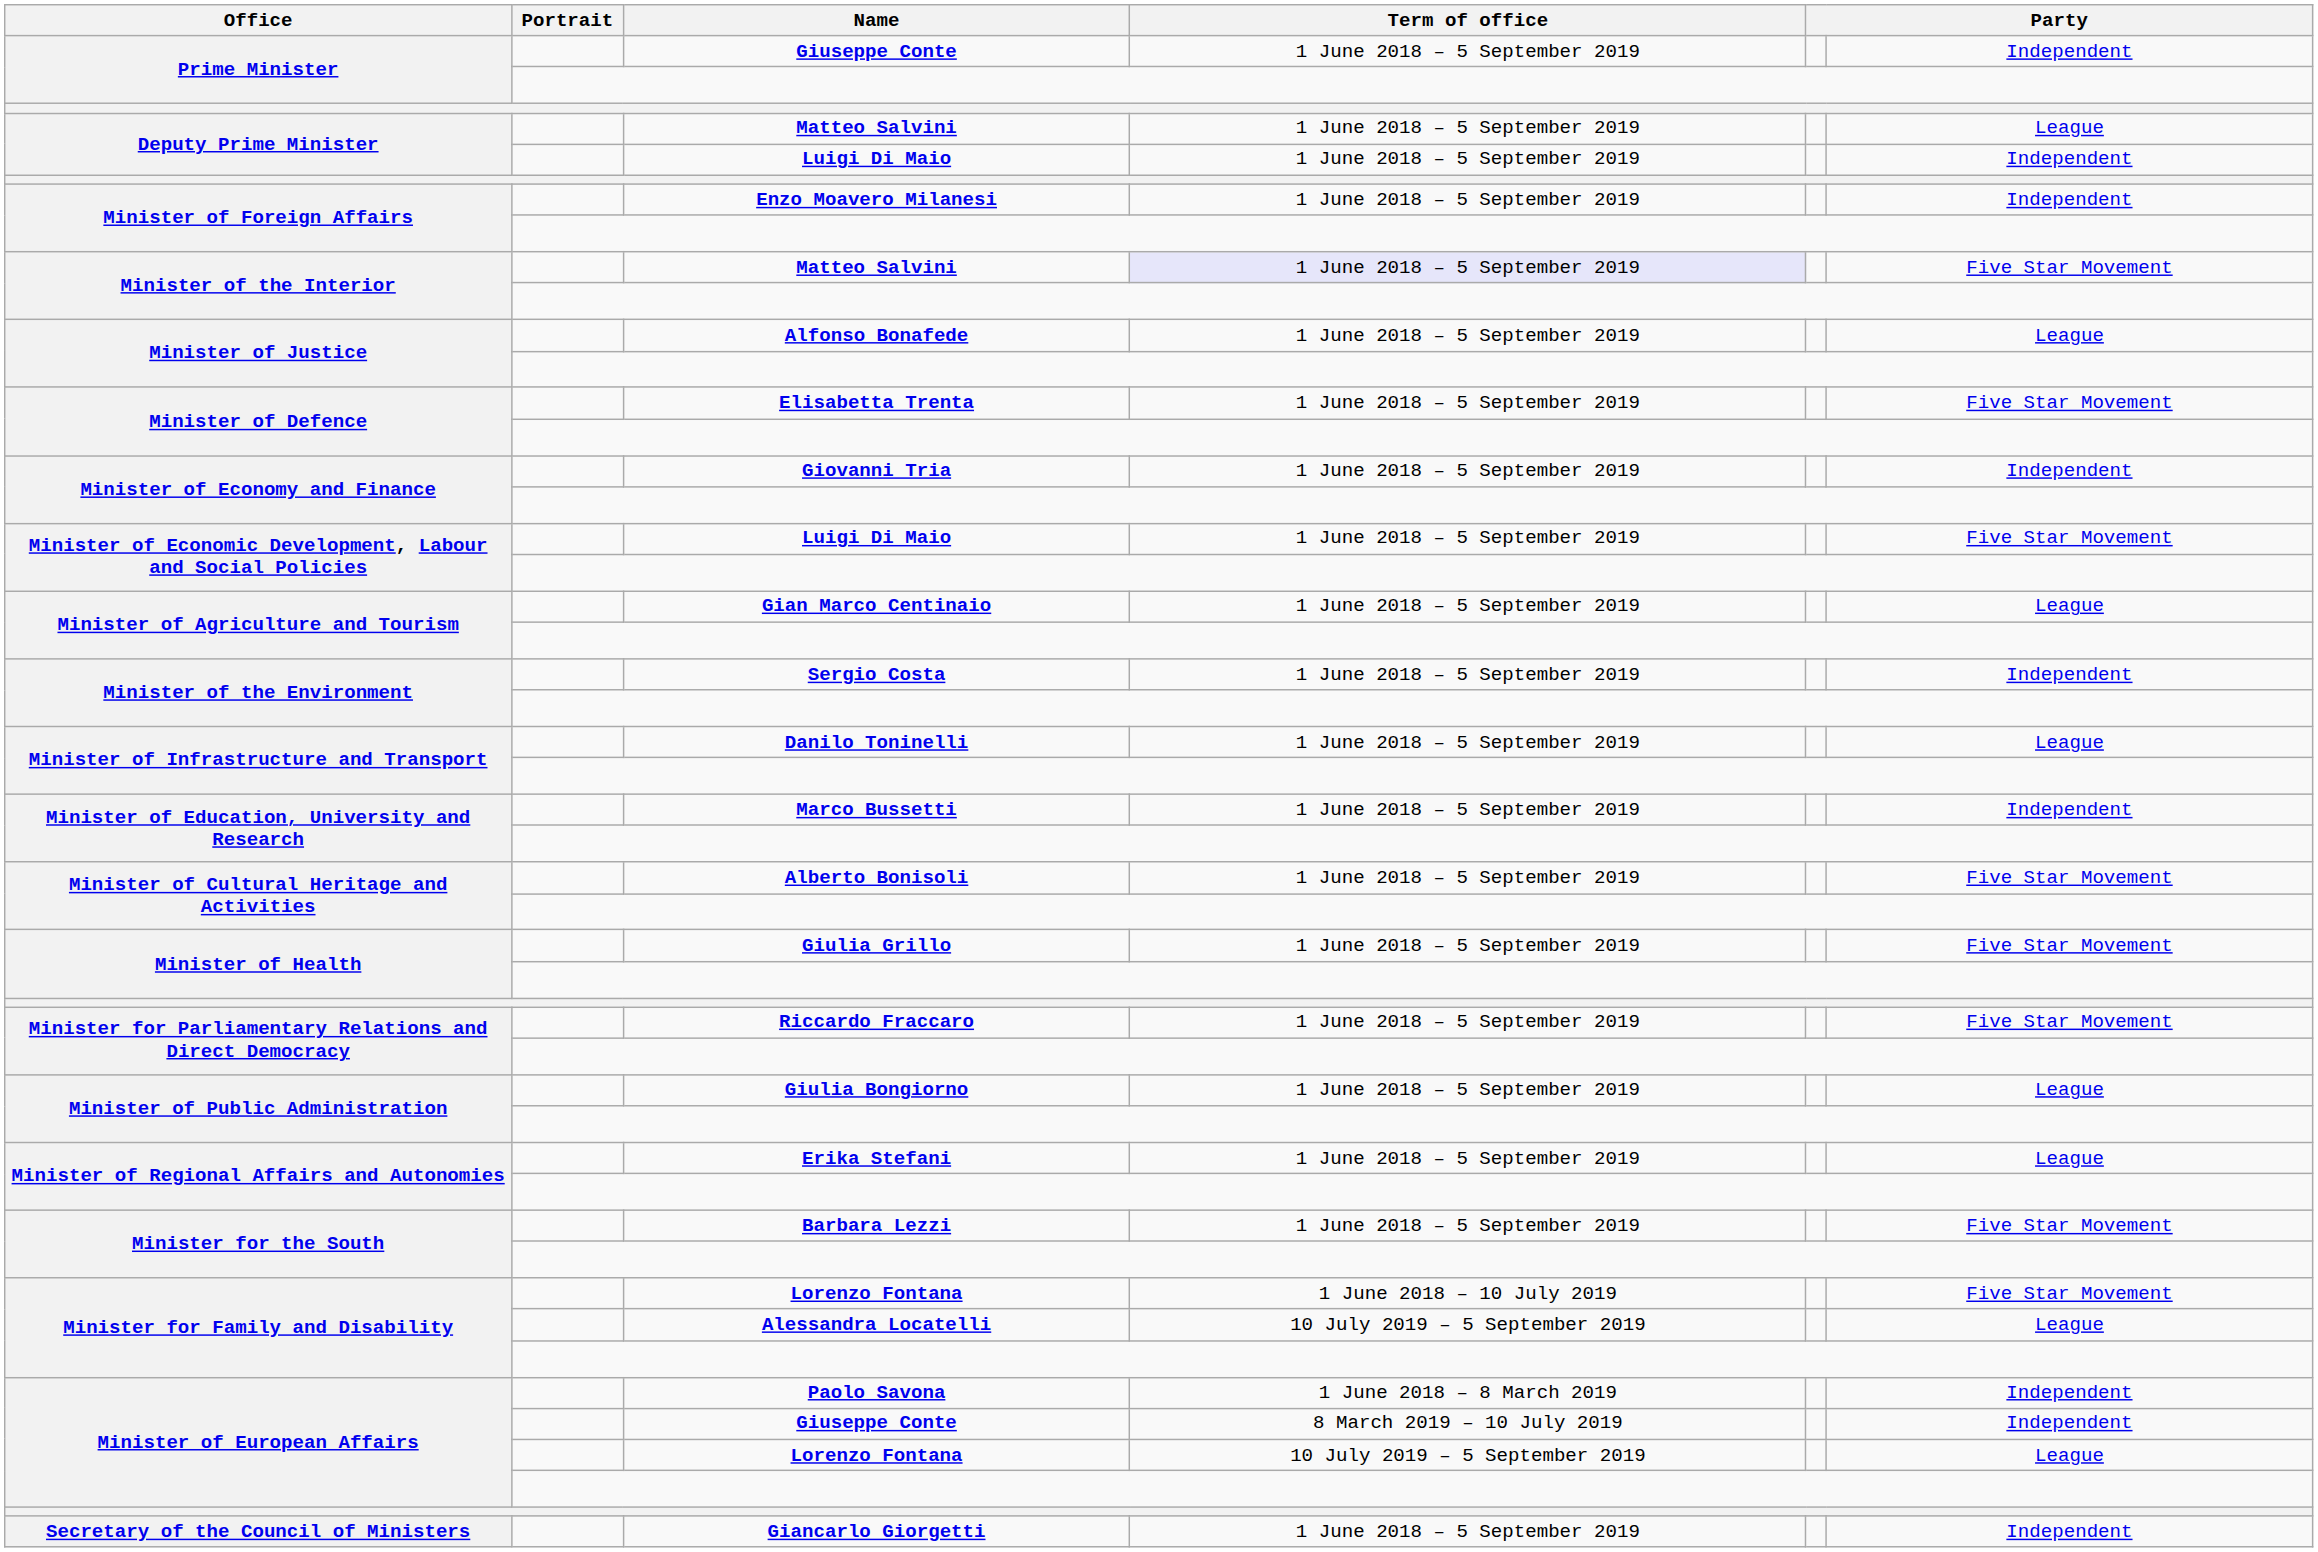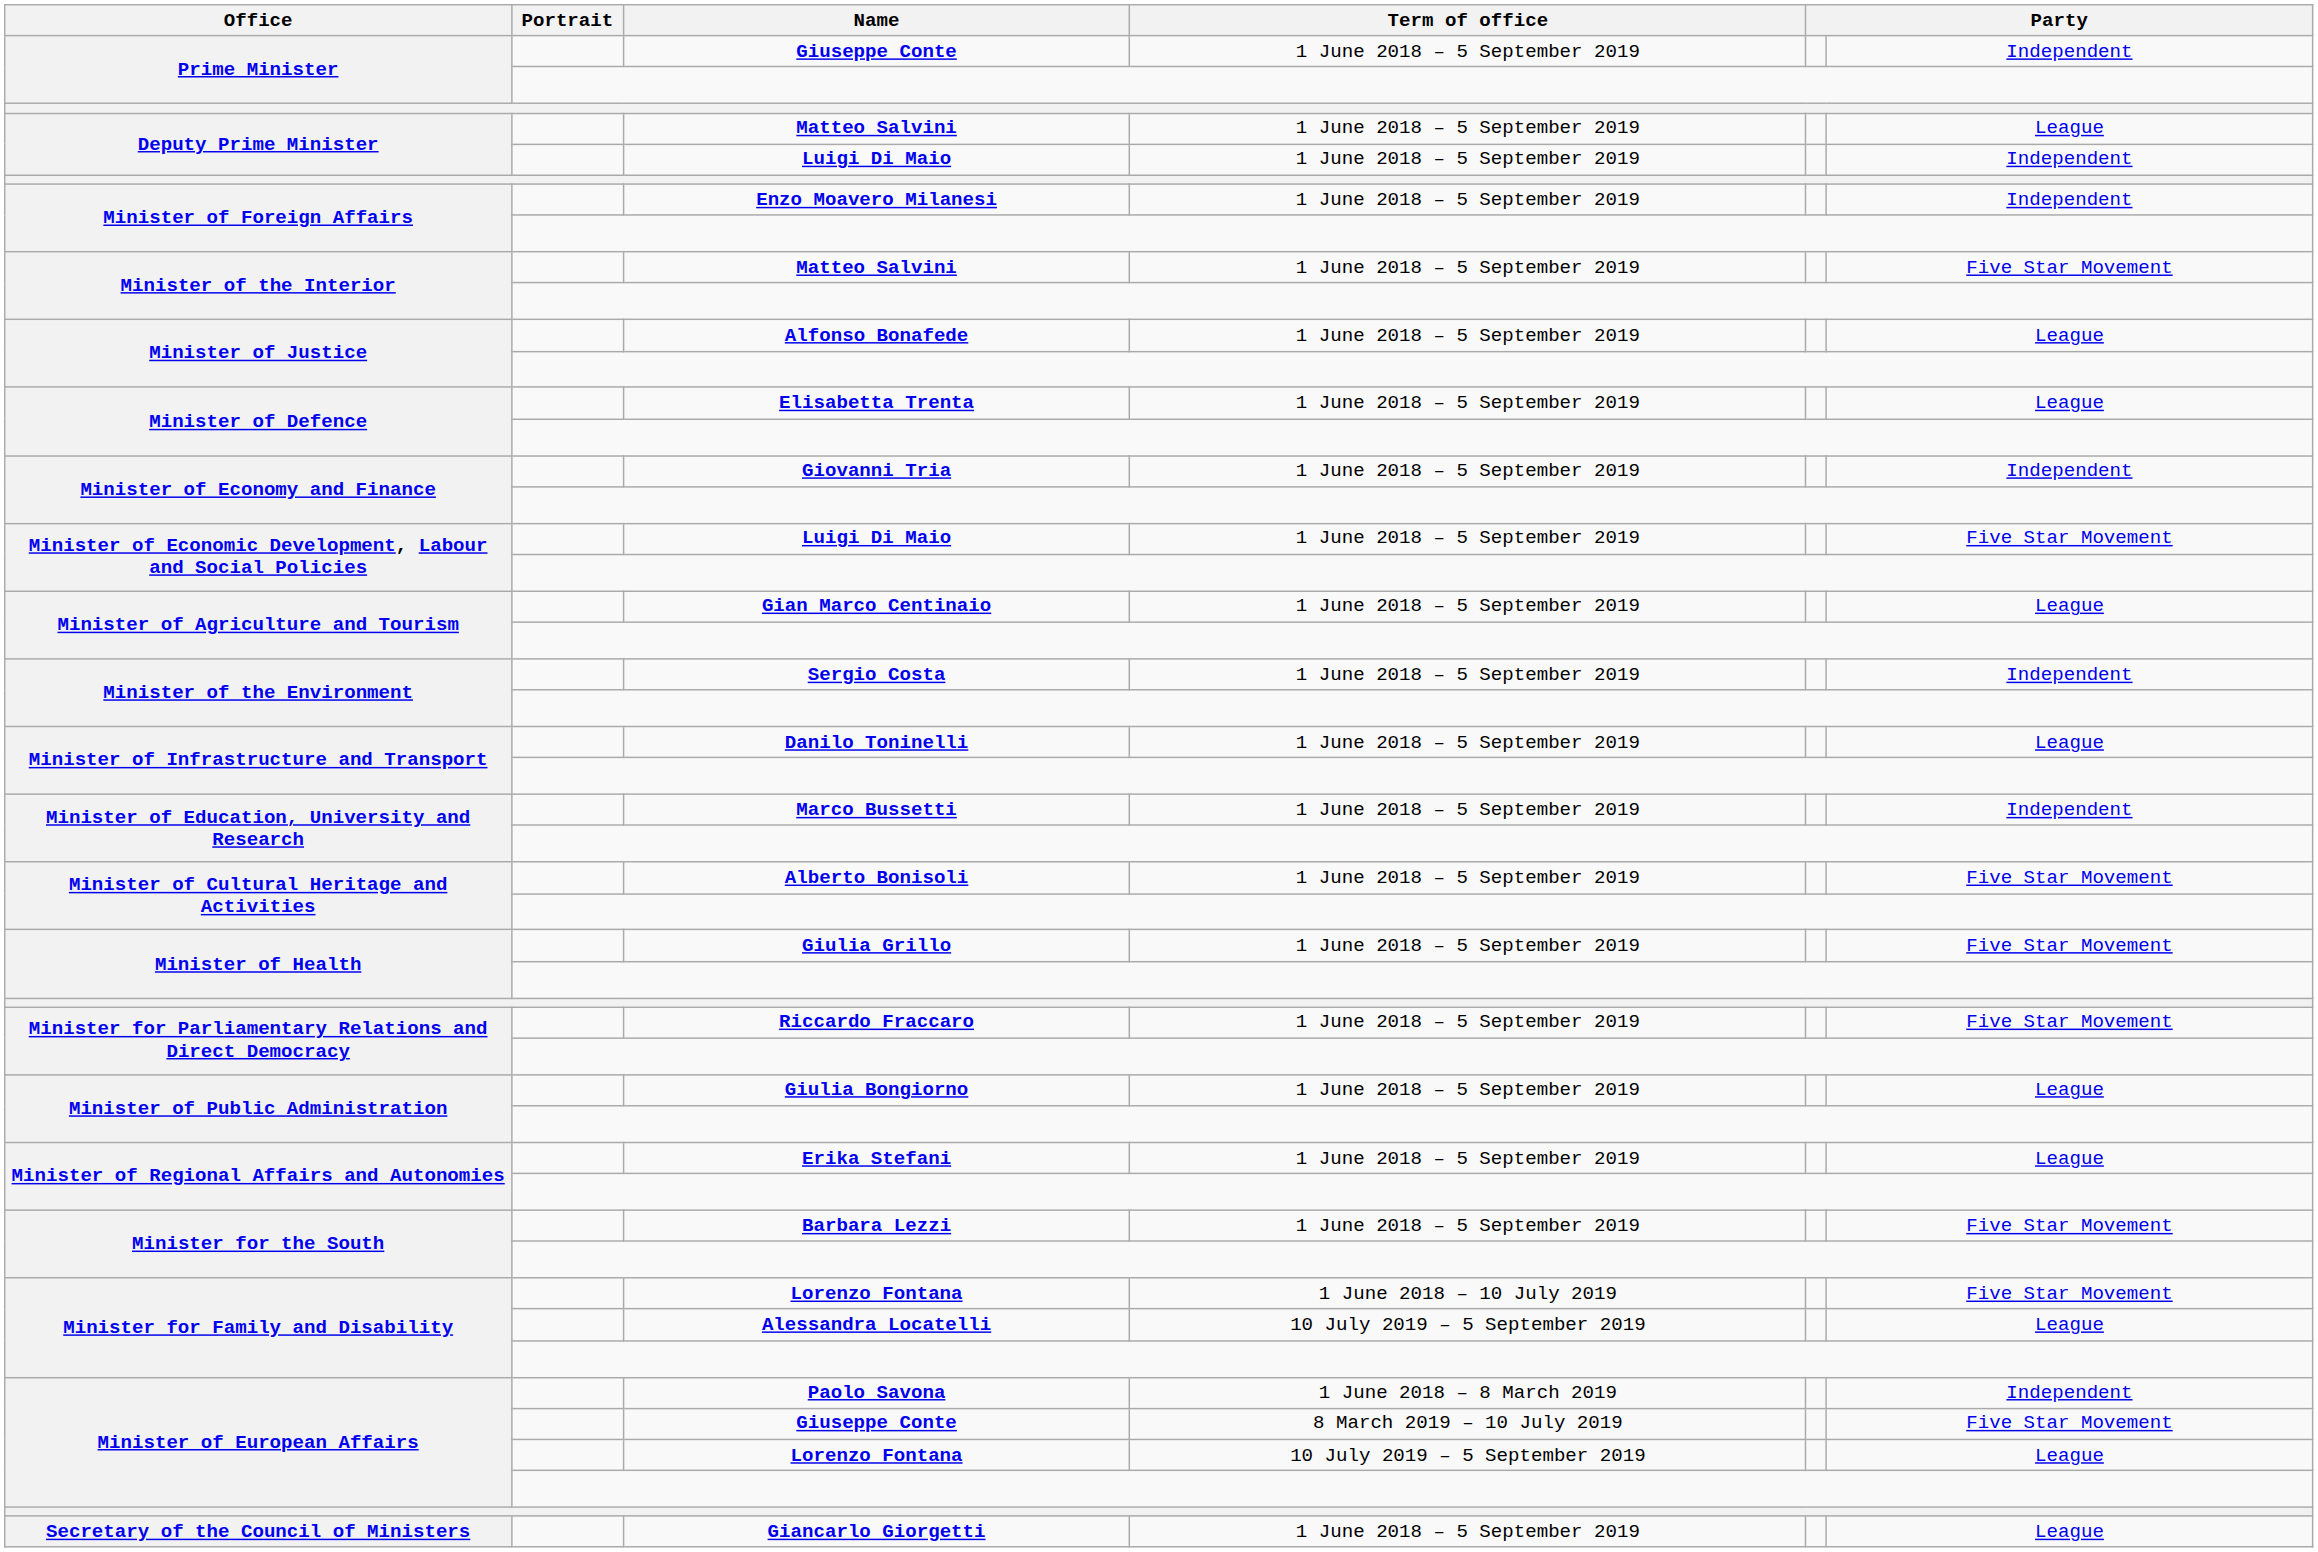(1468, 268) lavender background -> (1468, 268) no background
(2069, 403) Five Star Movement -> (2069, 403) League
(2069, 1424) Independent -> (2069, 1424) Five Star Movement
(2069, 1532) Independent -> (2069, 1532) League
